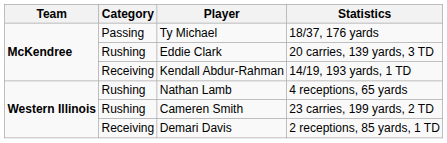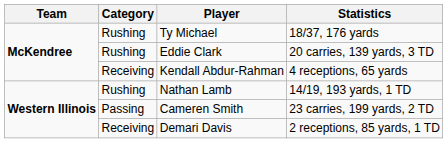(123, 33) Passing -> (124, 33) Rushing
(350, 71) 14/19, 193 yards, 1 TD -> (348, 71) 4 receptions, 65 yards
(348, 90) 4 receptions, 65 yards -> (350, 90) 14/19, 193 yards, 1 TD
(124, 109) Rushing -> (123, 109) Passing
